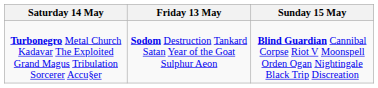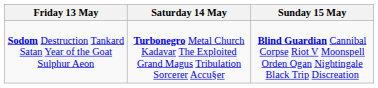columns swapped: (189, 12) <-> (66, 12)
